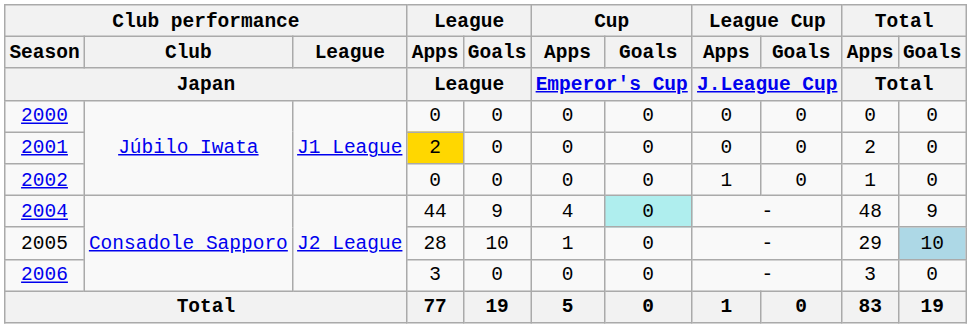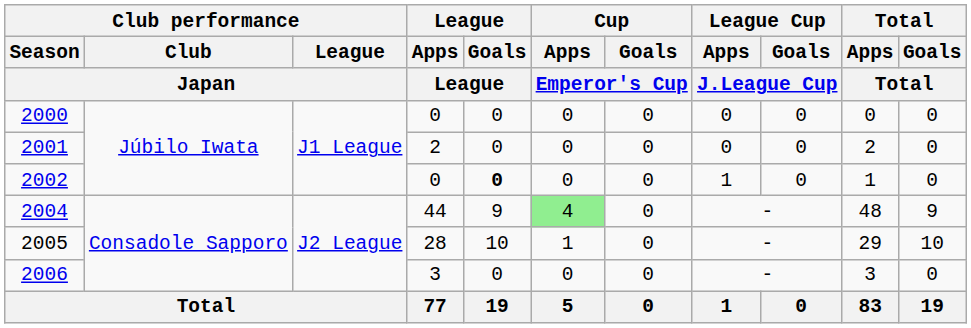(435, 148) gold background -> (435, 148) no background
(497, 180) normal -> (497, 180) bold
(568, 211) no background -> (568, 211) lightgreen background
(648, 211) paleturquoise background -> (648, 211) no background
(932, 243) lightblue background -> (932, 243) no background
